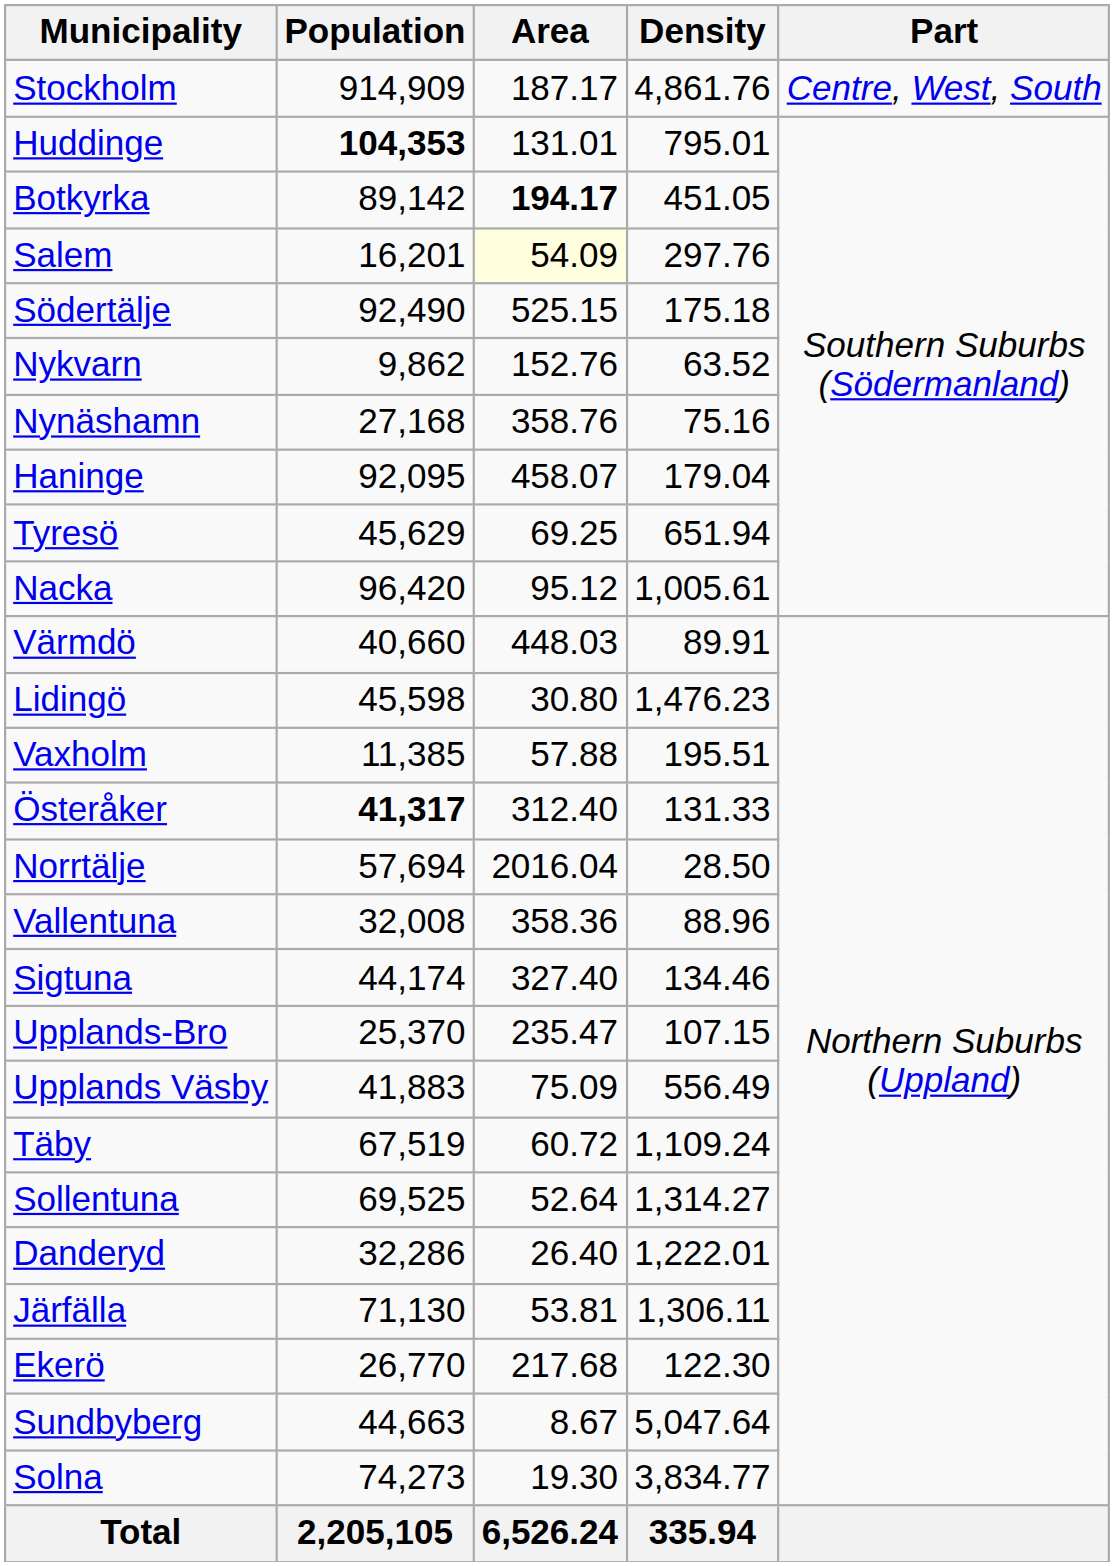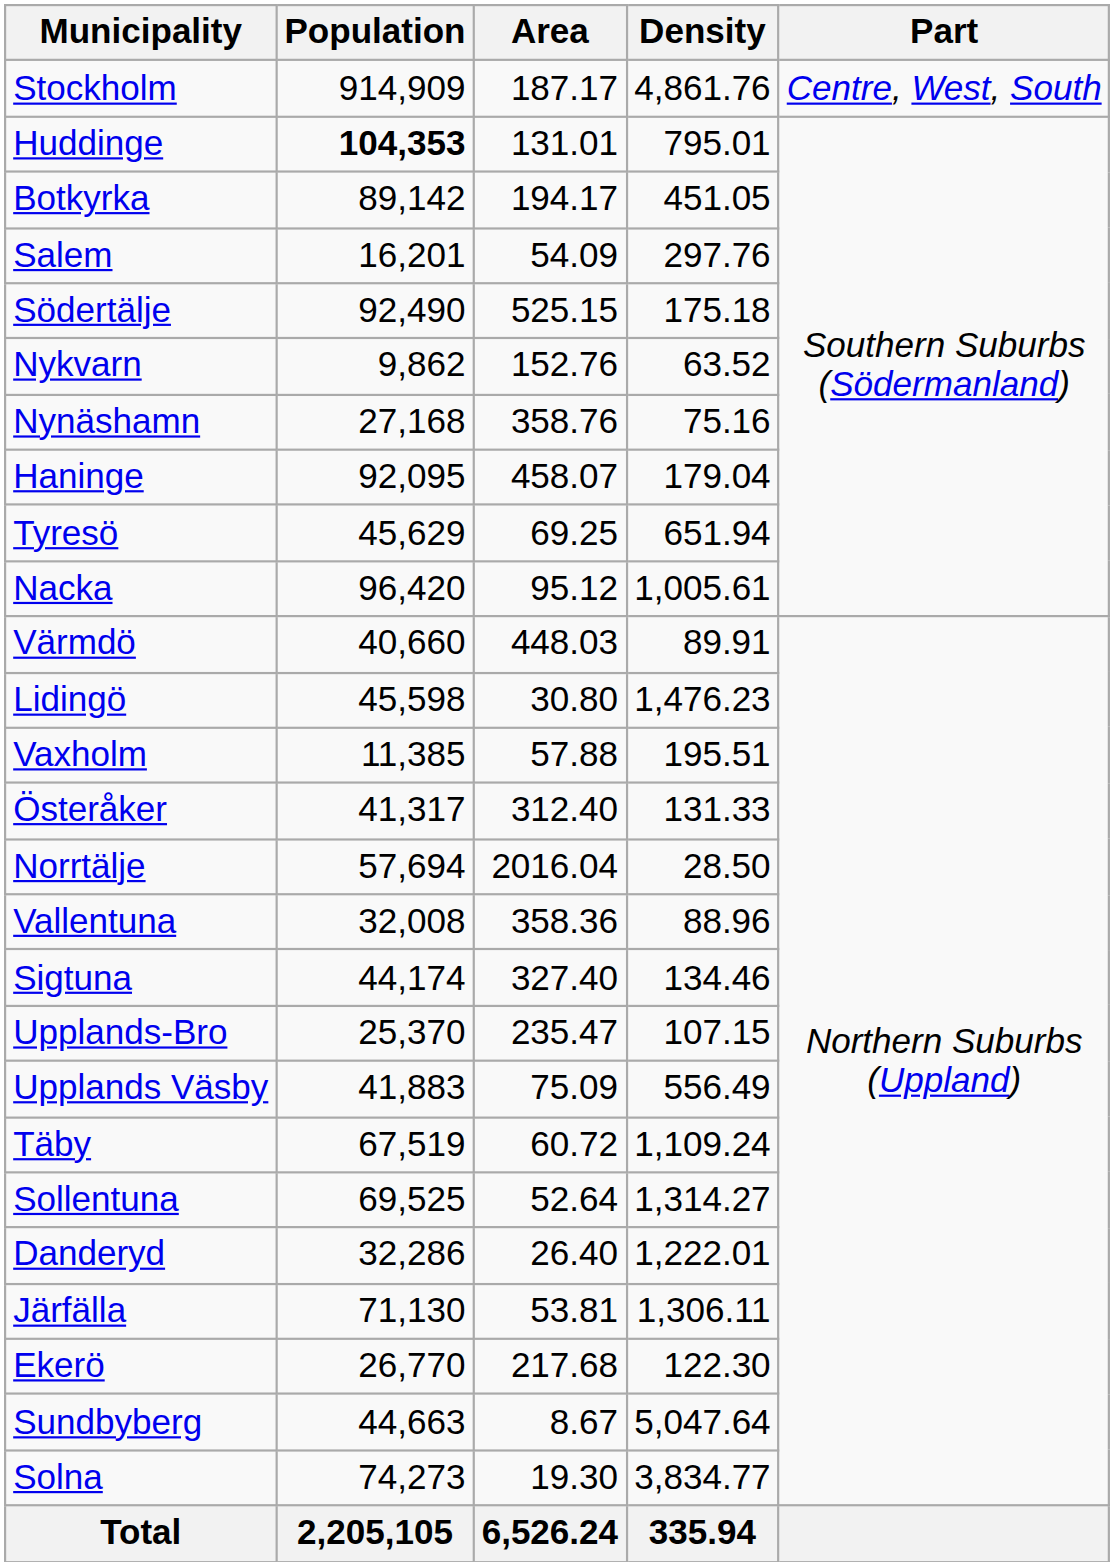(564, 198) bold -> (564, 198) normal
(574, 254) lightyellow background -> (574, 254) no background
(412, 810) bold -> (412, 810) normal
